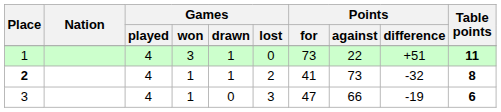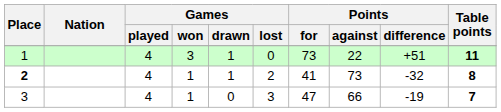(472, 96) 6 -> (472, 96) 7
